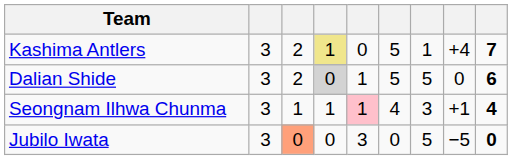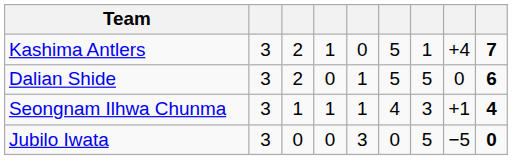(330, 49) khaki background -> (330, 49) no background
(330, 79) lightgrey background -> (330, 79) no background
(362, 109) pink background -> (362, 109) no background
(298, 139) lightsalmon background -> (298, 139) no background
